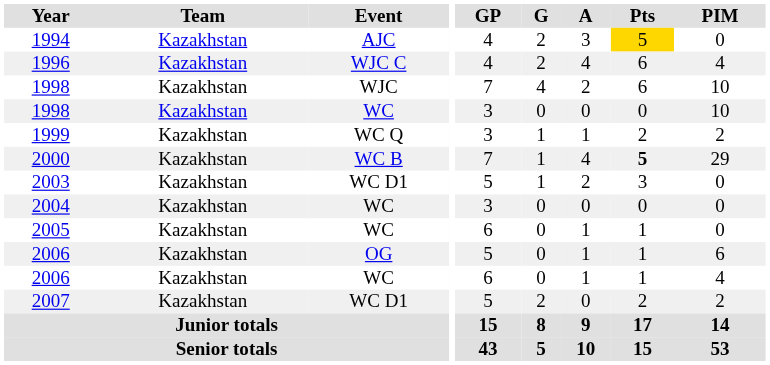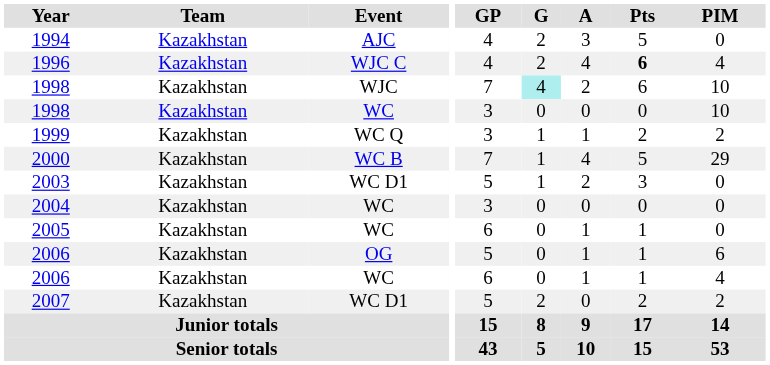(642, 39) gold background -> (642, 39) no background
(642, 63) normal -> (642, 63) bold
(541, 87) no background -> (541, 87) paleturquoise background
(642, 158) bold -> (642, 158) normal
